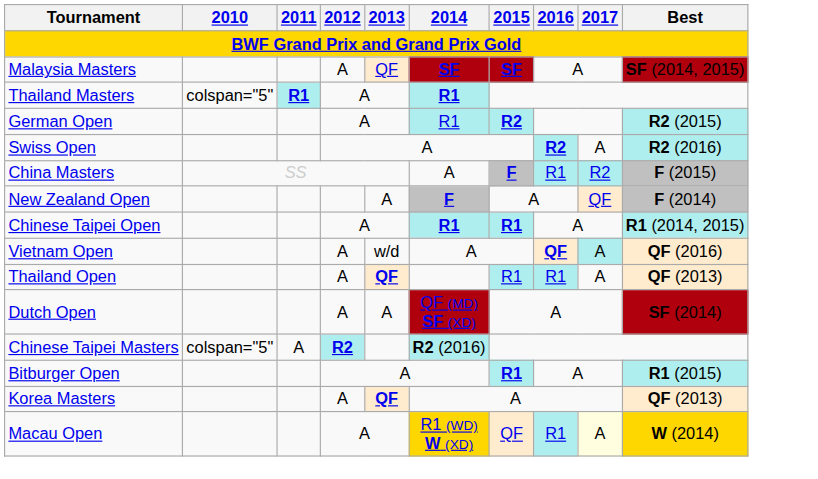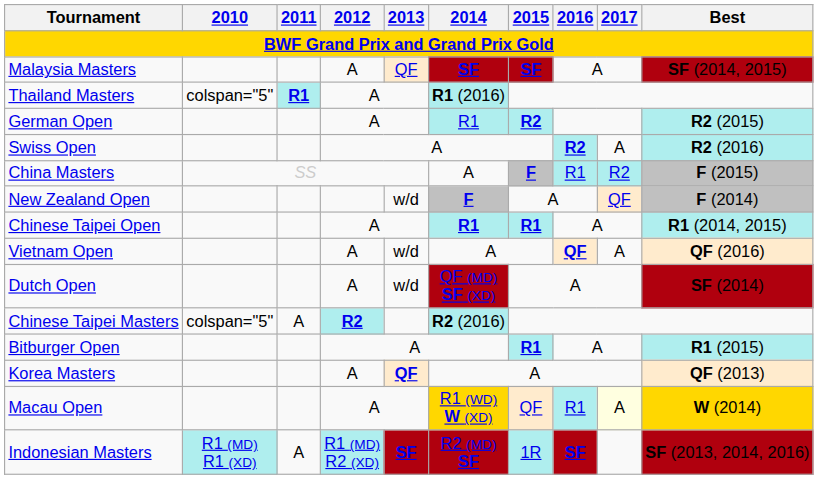(449, 96) R1 -> (469, 96) R1 (2016)
(387, 199) A -> (406, 199) w/d
(600, 251) paleturquoise background -> (619, 251) no background
- row: (62, 277)
(387, 312) A -> (406, 286) w/d
+ row: (80, 453)
